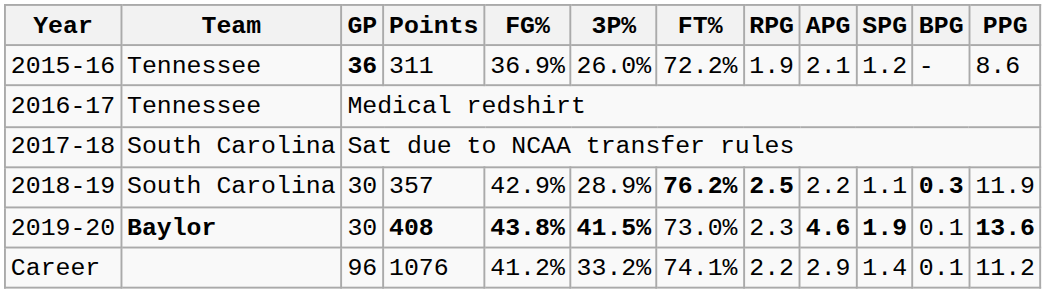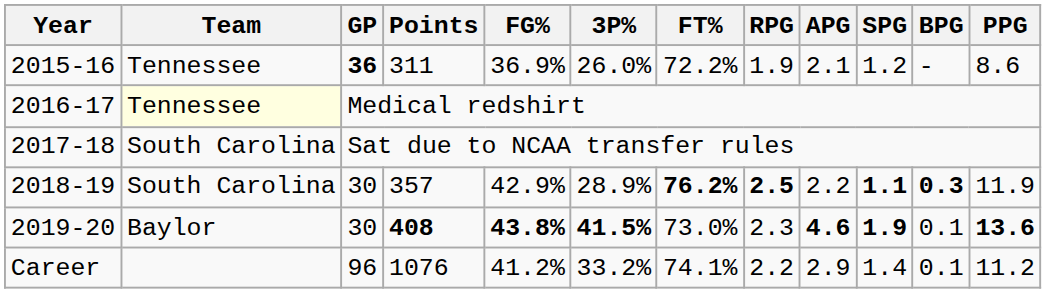(194, 106) no background -> (194, 106) lightyellow background
(885, 187) normal -> (885, 187) bold
(172, 228) bold -> (172, 228) normal
